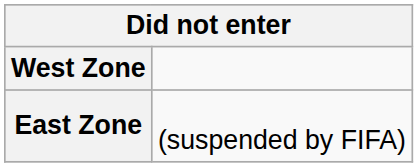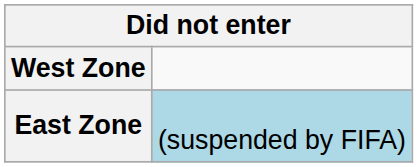(282, 140) no background -> (282, 140) lightblue background
